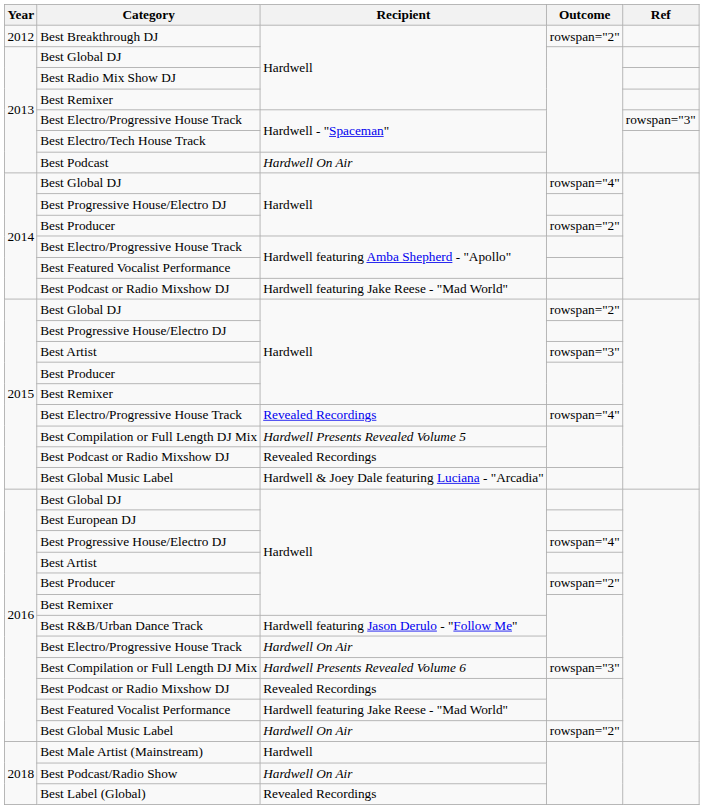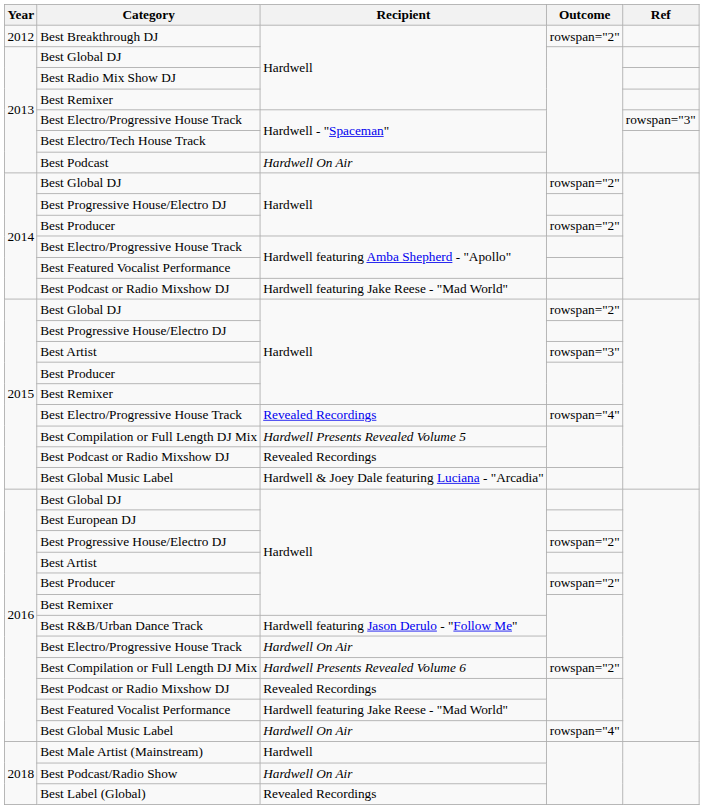(585, 183) rowspan="4" -> (585, 183) rowspan="2"
(585, 541) rowspan="4" -> (585, 541) rowspan="2"
(585, 667) rowspan="3" -> (585, 667) rowspan="2"
(585, 731) rowspan="2" -> (585, 731) rowspan="4"
